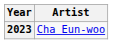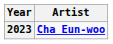(71, 30) normal -> (71, 30) bold
